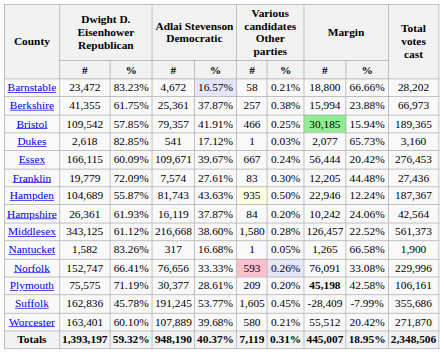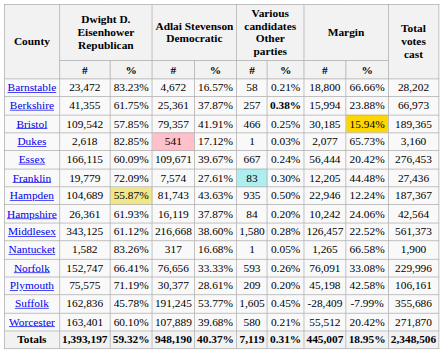(215, 87) lavender background -> (215, 87) no background
(286, 105) normal -> (286, 105) bold
(325, 123) lightgreen background -> (325, 123) no background
(367, 123) no background -> (367, 123) gold background
(173, 141) no background -> (173, 141) pink background
(252, 177) no background -> (252, 177) paleturquoise background
(131, 195) no background -> (131, 195) khaki background
(252, 195) lightyellow background -> (252, 195) no background
(252, 268) pink background -> (252, 268) no background
(286, 268) lavender background -> (286, 268) no background
(325, 286) bold -> (325, 286) normal
